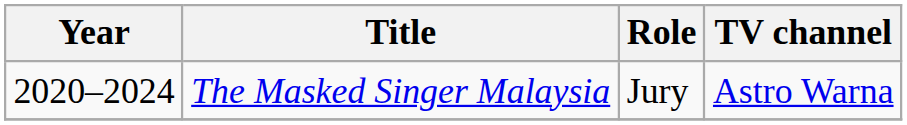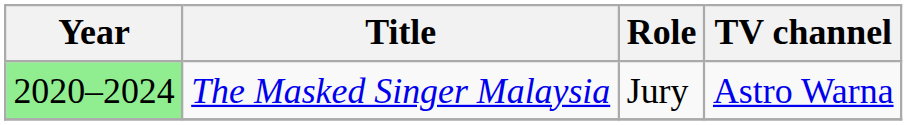(94, 89) no background -> (94, 89) lightgreen background
